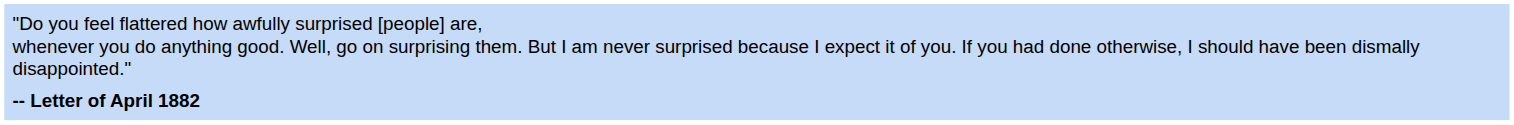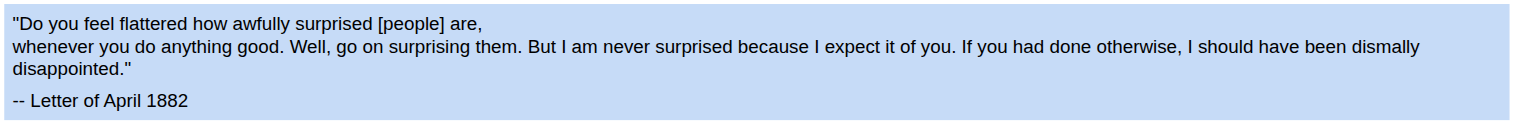(106, 100) bold -> (100, 100) normal
